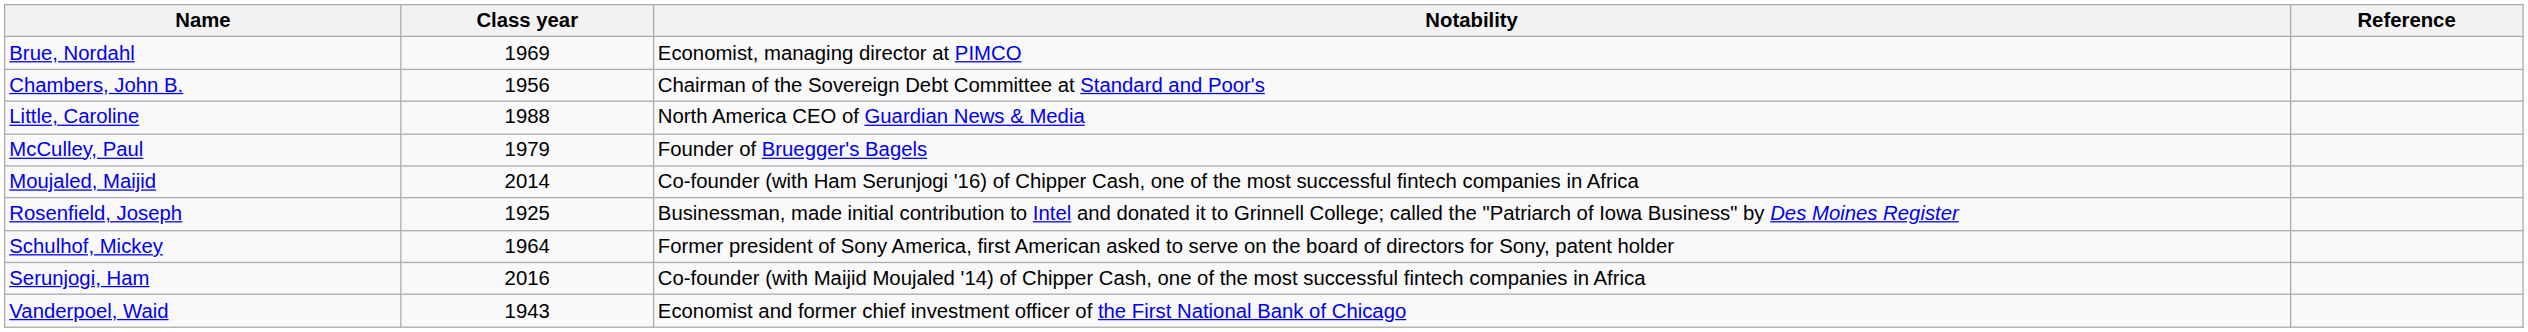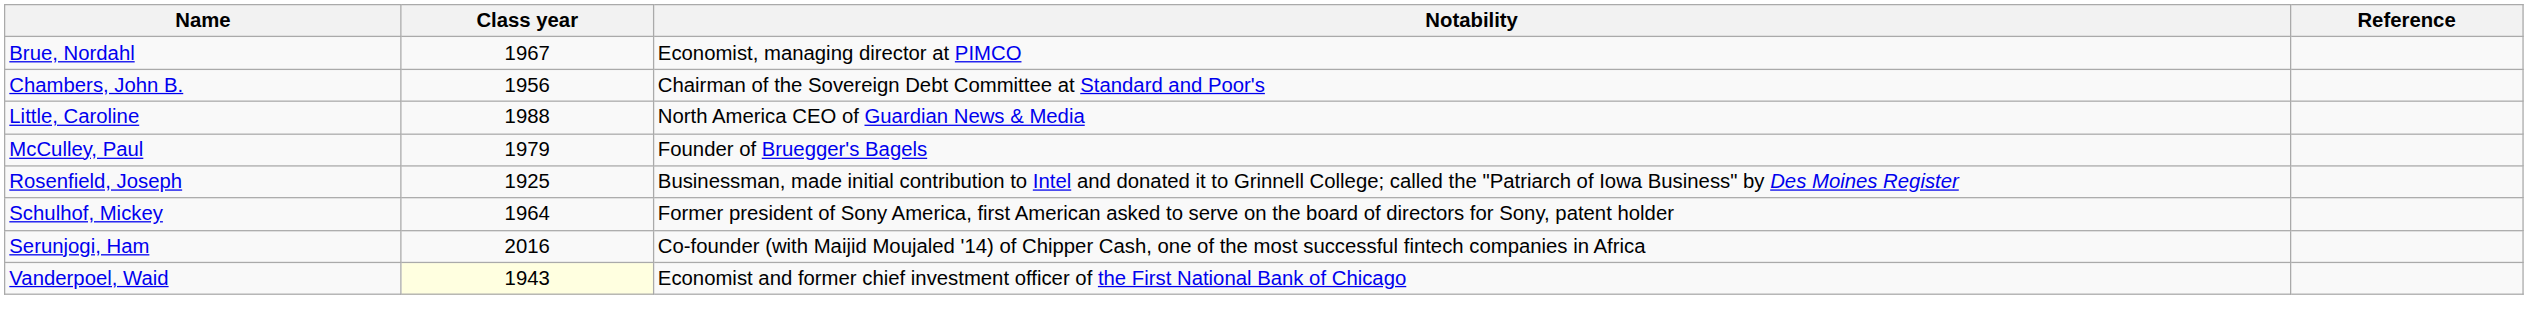(527, 52) 1969 -> (527, 52) 1967
- row: (83, 181)
(527, 310) no background -> (527, 278) lightyellow background
